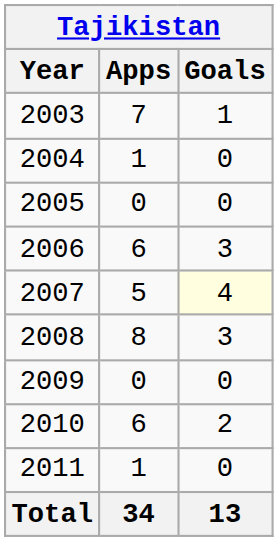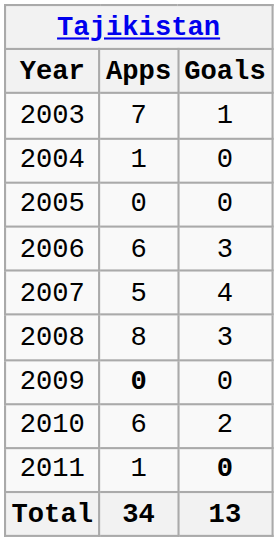(225, 293) lightyellow background -> (225, 293) no background
(139, 381) normal -> (139, 381) bold
(225, 470) normal -> (225, 470) bold
